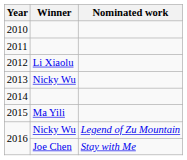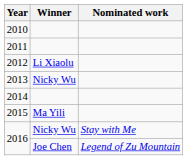(130, 130) Legend of Zu Mountain -> (108, 130) Stay with Me
(108, 146) Stay with Me -> (130, 146) Legend of Zu Mountain
